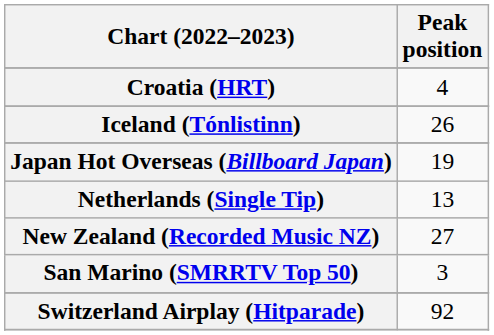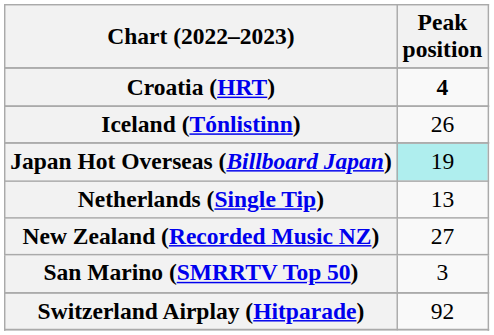(442, 86) normal -> (442, 86) bold
(442, 161) no background -> (442, 161) paleturquoise background
